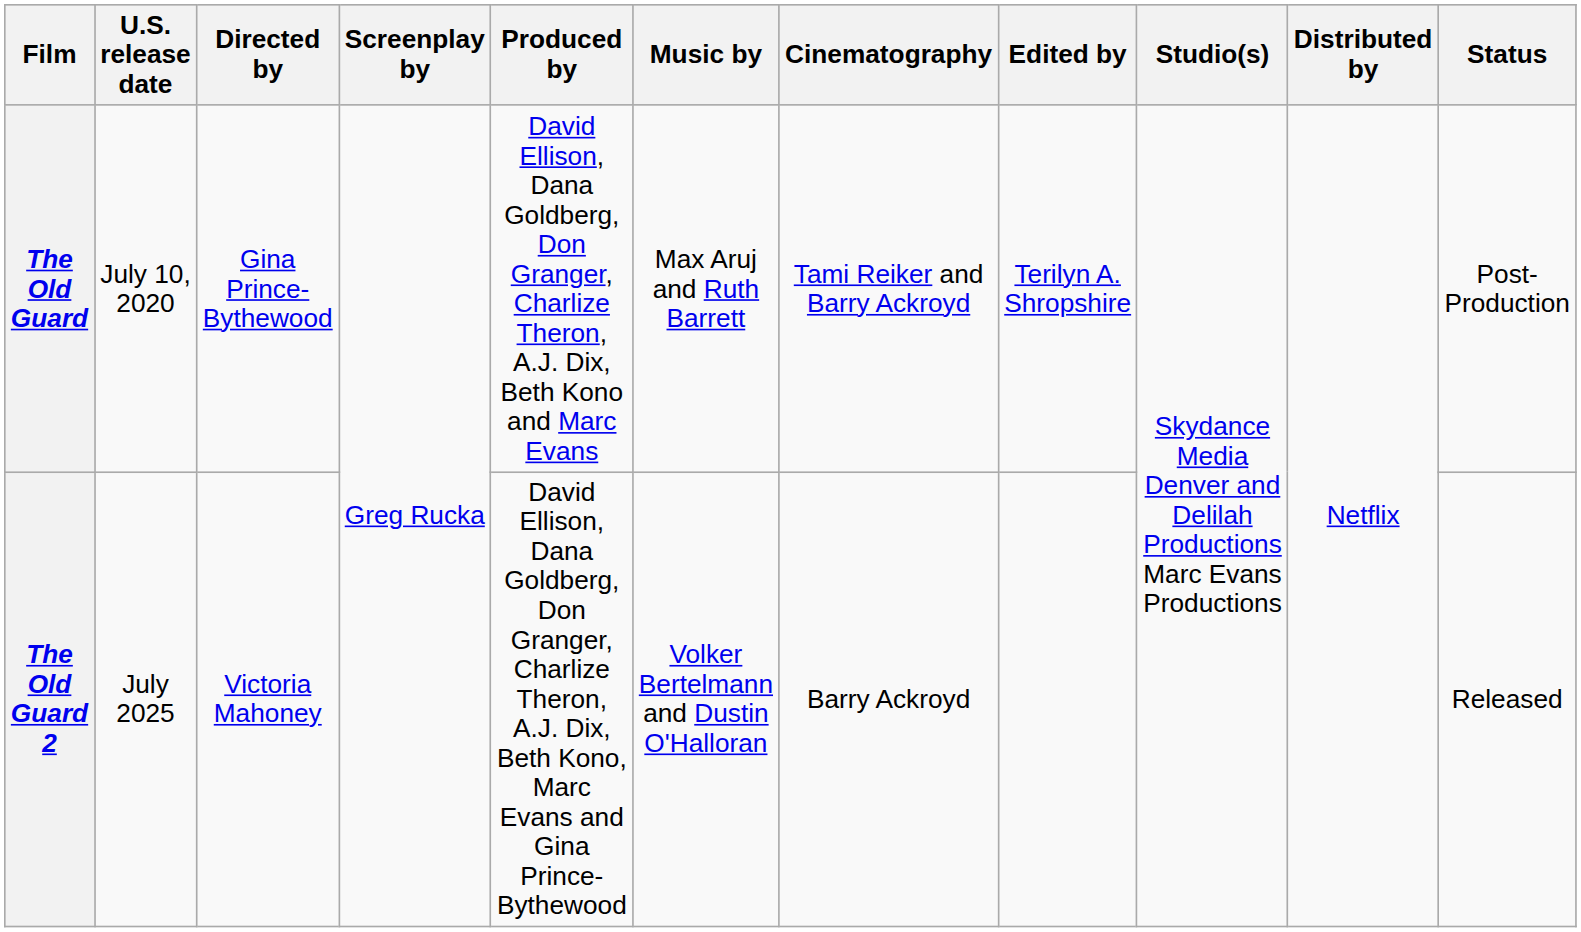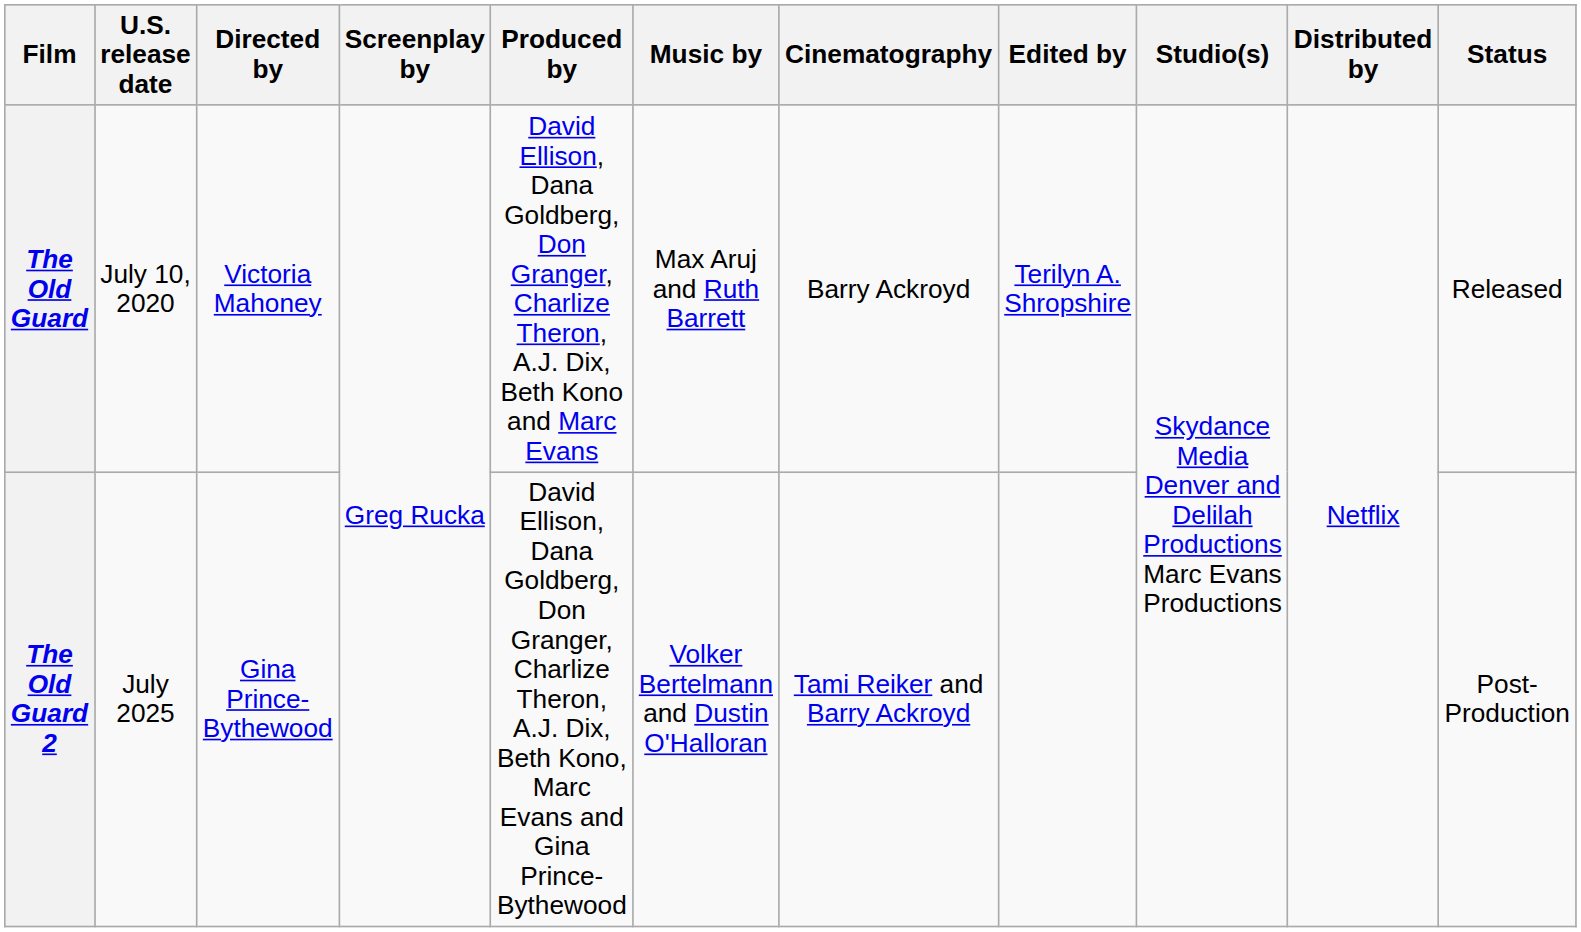(268, 288) Gina Prince-Bythewood -> (268, 288) Victoria Mahoney
(889, 288) Tami Reiker and Barry Ackroyd -> (889, 288) Barry Ackroyd
(1507, 288) Post-Production -> (1507, 288) Released
(268, 698) Victoria Mahoney -> (268, 698) Gina Prince-Bythewood
(889, 698) Barry Ackroyd -> (889, 698) Tami Reiker and Barry Ackroyd
(1507, 698) Released -> (1507, 698) Post-Production
